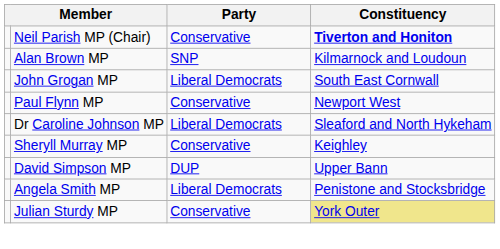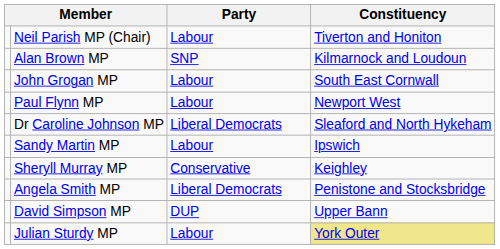(210, 37) Conservative -> (192, 37) Labour
(383, 37) bold -> (378, 37) normal
(226, 80) Liberal Democrats -> (192, 80) Labour
(210, 102) Conservative -> (192, 102) Labour
+ row: (67, 146)
rows swapped: (72, 168) <-> (67, 189)
(210, 211) Conservative -> (192, 233) Labour
